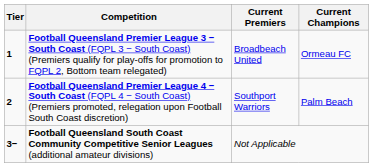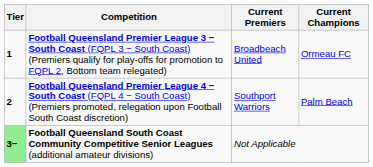(12, 144) no background -> (12, 144) lightgreen background
